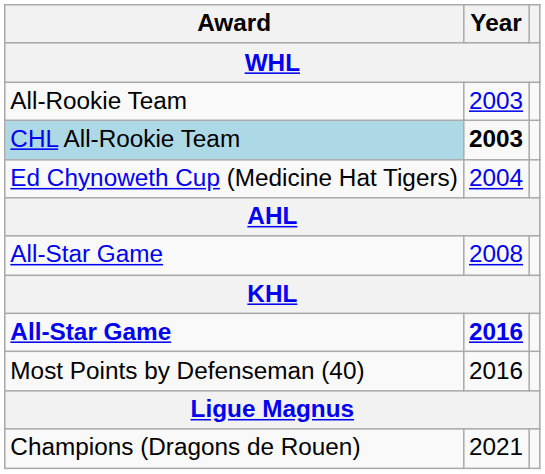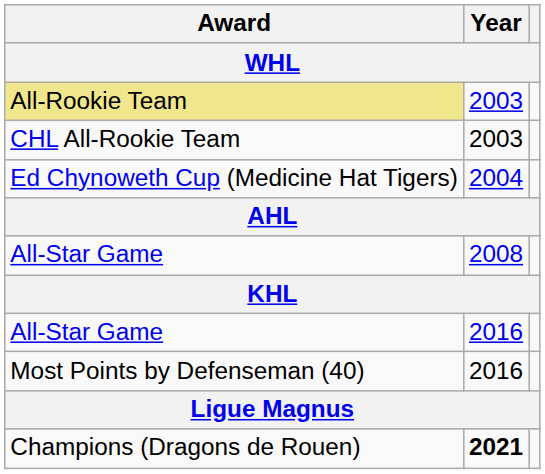(99, 100) no background -> (99, 100) khaki background
(125, 139) lightblue background -> (125, 139) no background
(496, 139) bold -> (496, 139) normal
(91, 332) bold -> (87, 332) normal
(496, 332) bold -> (496, 332) normal
(496, 448) normal -> (496, 448) bold
